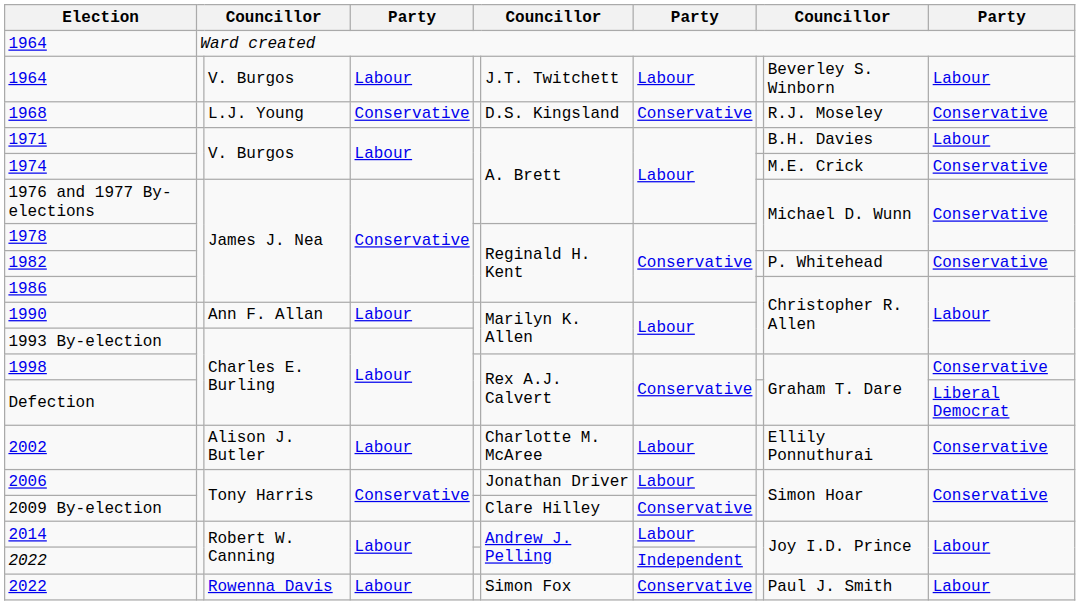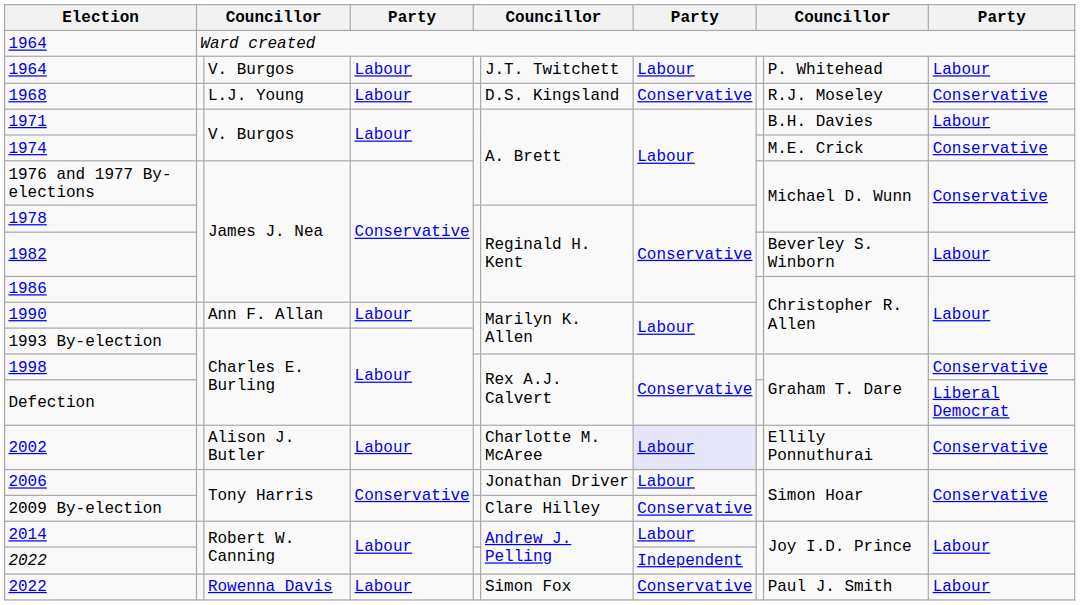(820, 79) Beverley S. Winborn -> (825, 70) P. Whitehead
(412, 114) Conservative -> (383, 96) Labour
(825, 263) P. Whitehead -> (820, 254) Beverley S. Winborn
(990, 263) Conservative -> (961, 254) Labour
(666, 447) no background -> (666, 447) lavender background
